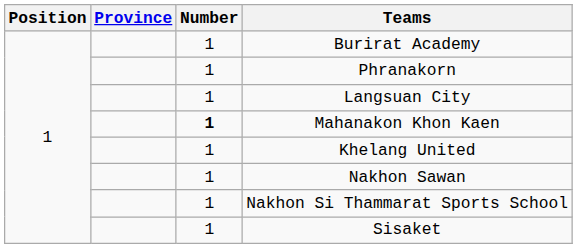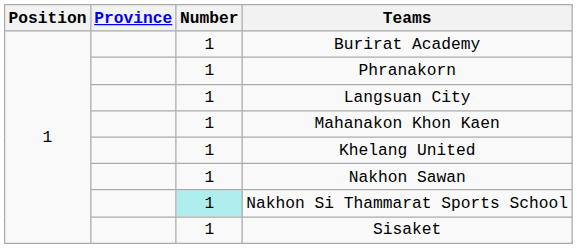(209, 124) bold -> (209, 124) normal
(209, 203) no background -> (209, 203) paleturquoise background
